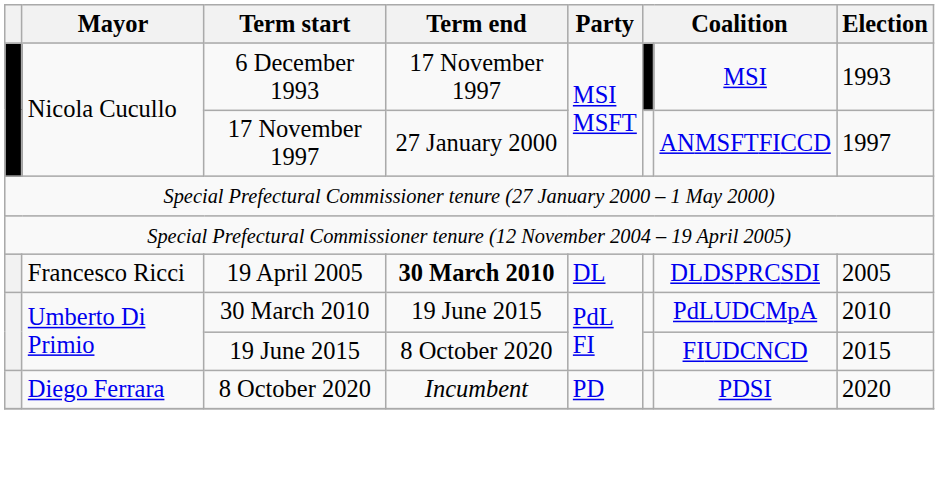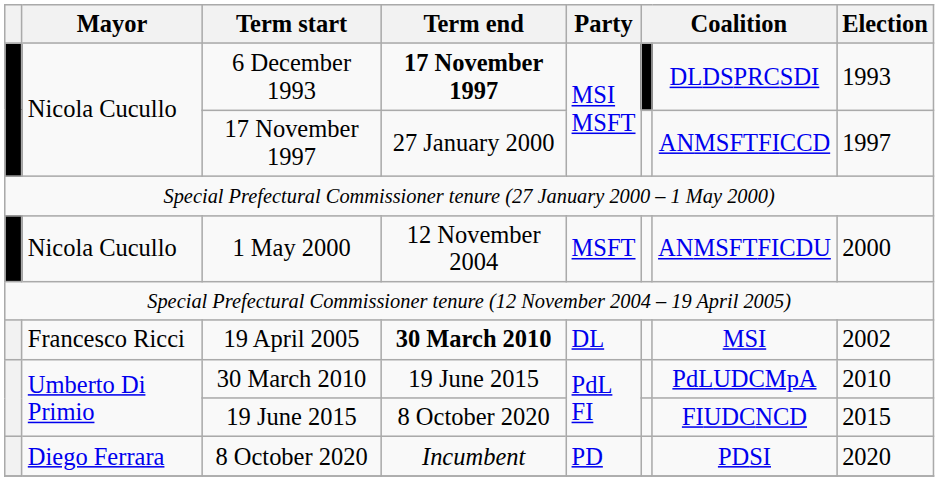(476, 76) normal -> (474, 76) bold
(745, 76) MSI -> (744, 76) DLDSPRCSDI
+ row: (292, 248)
(745, 273) DLDSPRCSDI -> (744, 339) MSI
(867, 273) 2005 -> (867, 339) 2002
